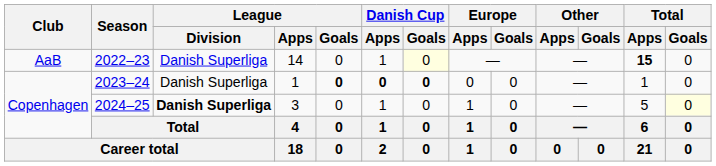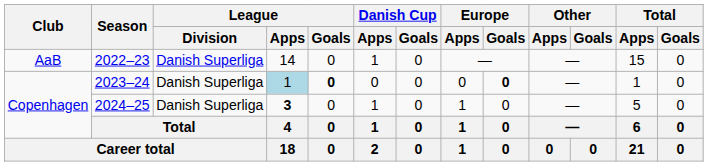(426, 60) lightyellow background -> (418, 60) no background
(644, 60) bold -> (637, 60) normal
(295, 82) no background -> (287, 82) lightblue background
(383, 82) bold -> (375, 82) normal
(426, 82) bold -> (418, 82) normal
(514, 82) normal -> (506, 82) bold
(214, 104) bold -> (210, 104) normal
(295, 104) normal -> (287, 104) bold
(688, 104) lightyellow background -> (680, 104) no background
